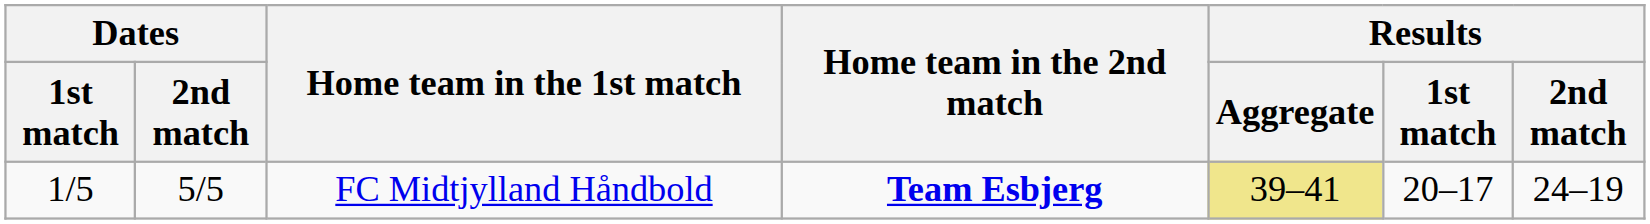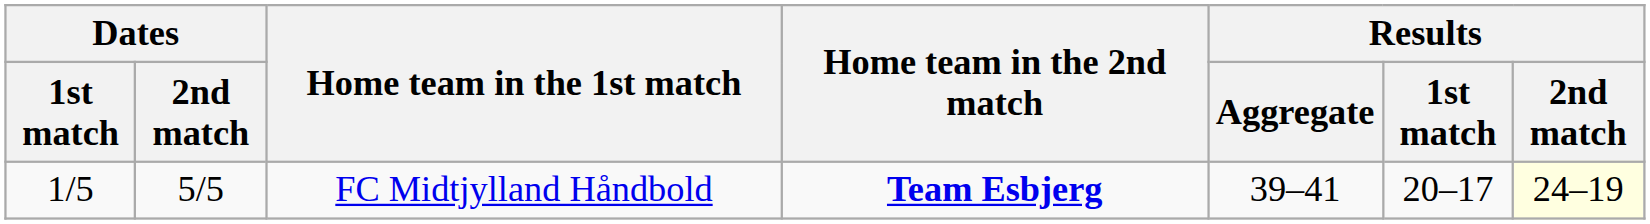(1295, 189) khaki background -> (1295, 189) no background
(1578, 189) no background -> (1578, 189) lightyellow background
